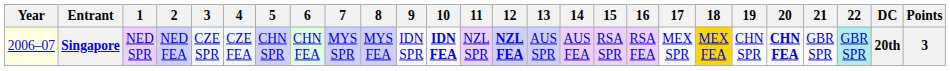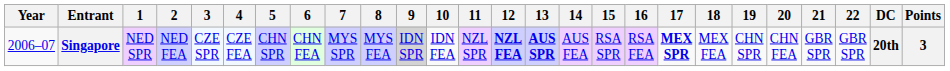(31, 46) lightyellow background -> (31, 46) no background
(411, 46) no background -> (411, 46) lightgrey background
(443, 46) bold -> (443, 46) normal
(544, 46) normal -> (542, 46) bold
(677, 46) normal -> (676, 46) bold
(714, 46) gold background -> (714, 46) no background
(785, 46) bold -> (784, 46) normal
(854, 46) paleturquoise background -> (853, 46) no background
